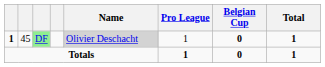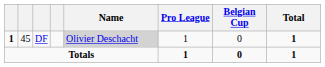(41, 39) lightgreen background -> (41, 39) no background
(240, 39) bold -> (240, 39) normal
